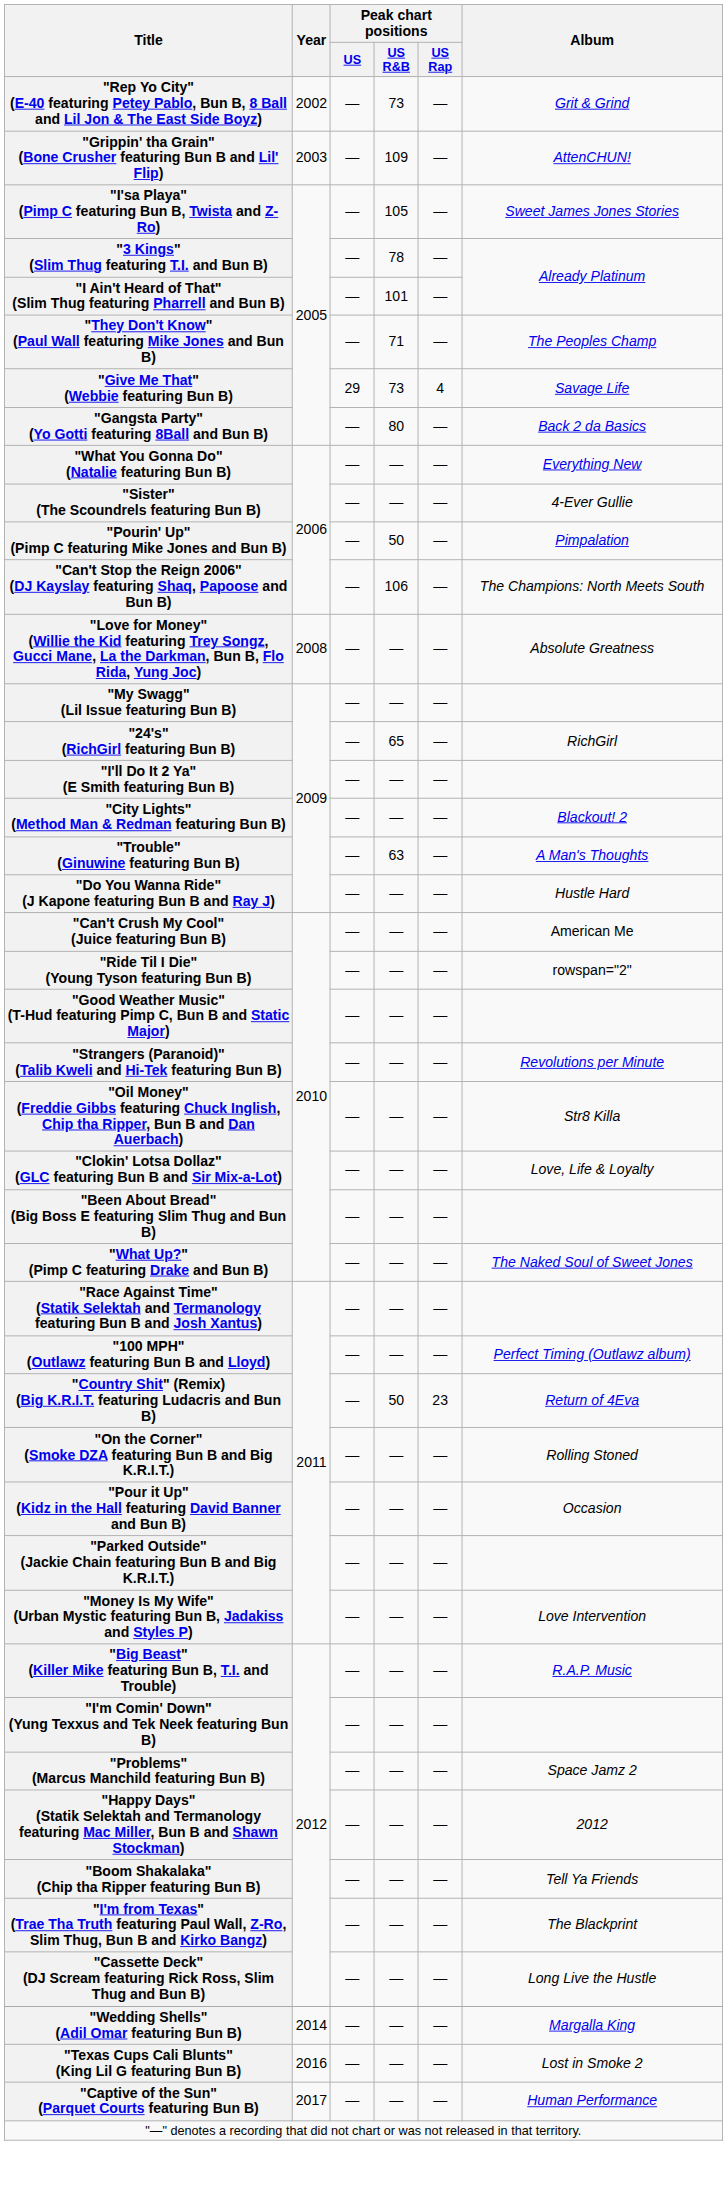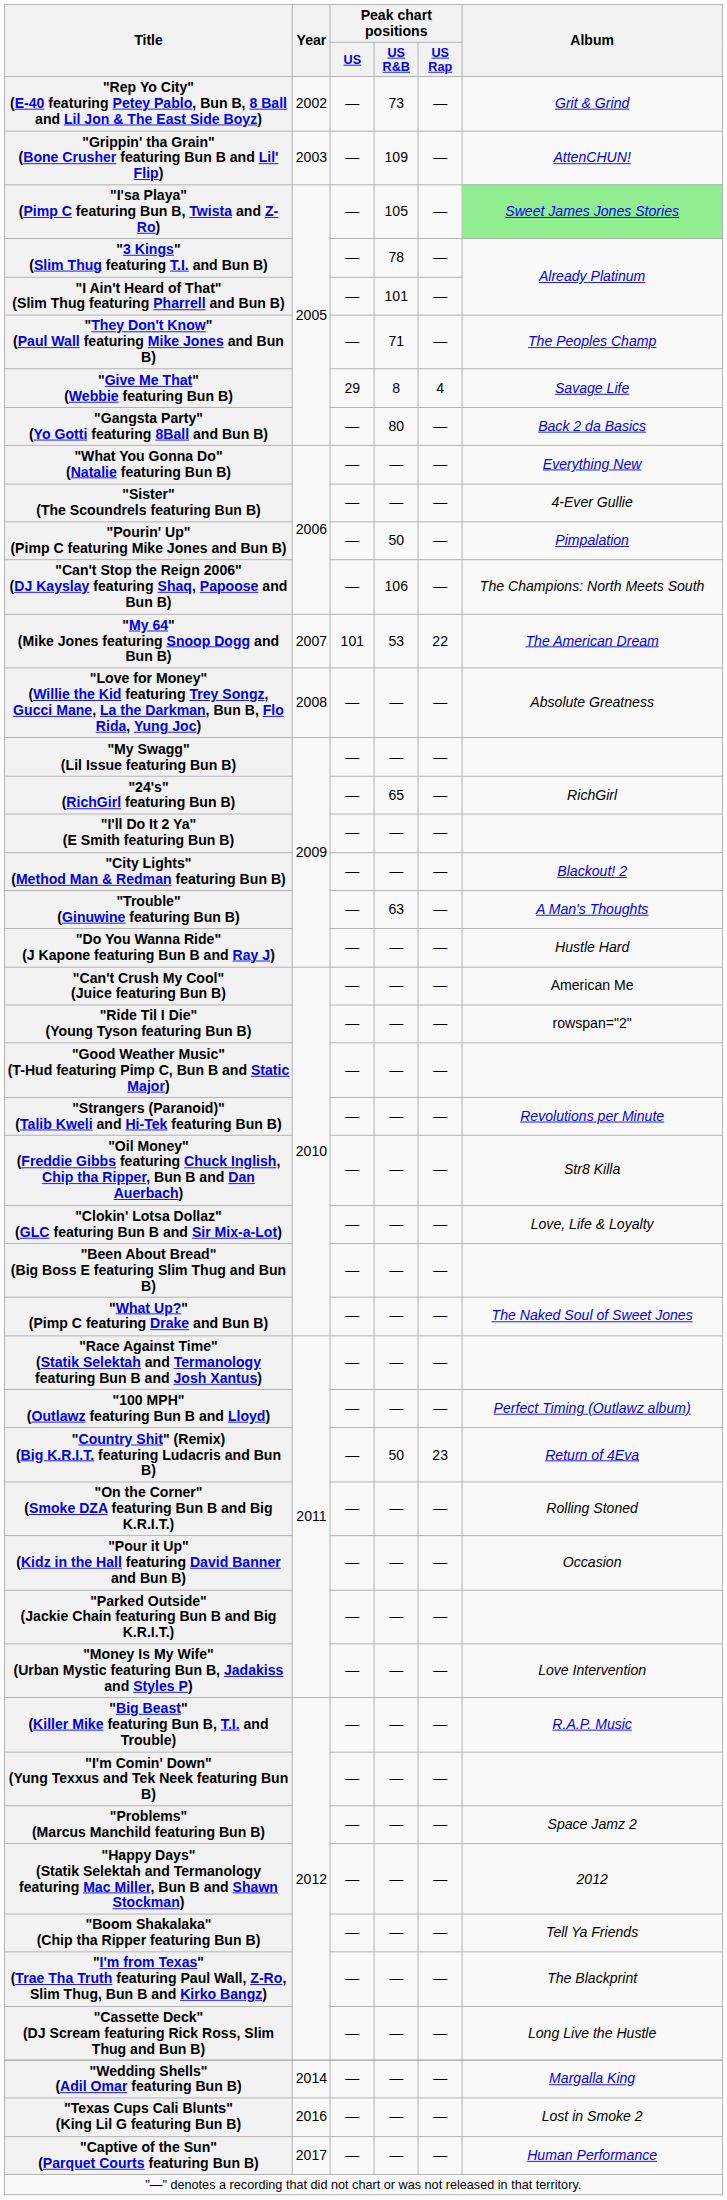(592, 211) no background -> (592, 211) lightgreen background
(396, 388) 73 -> (396, 388) 8
+ row: (148, 641)
